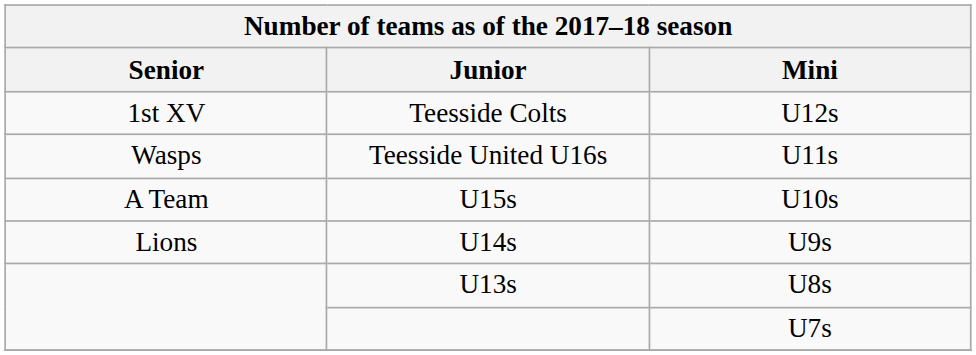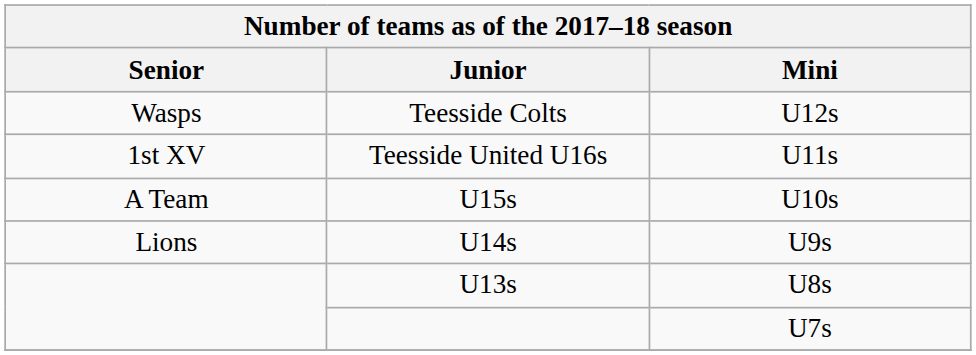(166, 112) 1st XV -> (166, 112) Wasps
(166, 155) Wasps -> (166, 155) 1st XV
